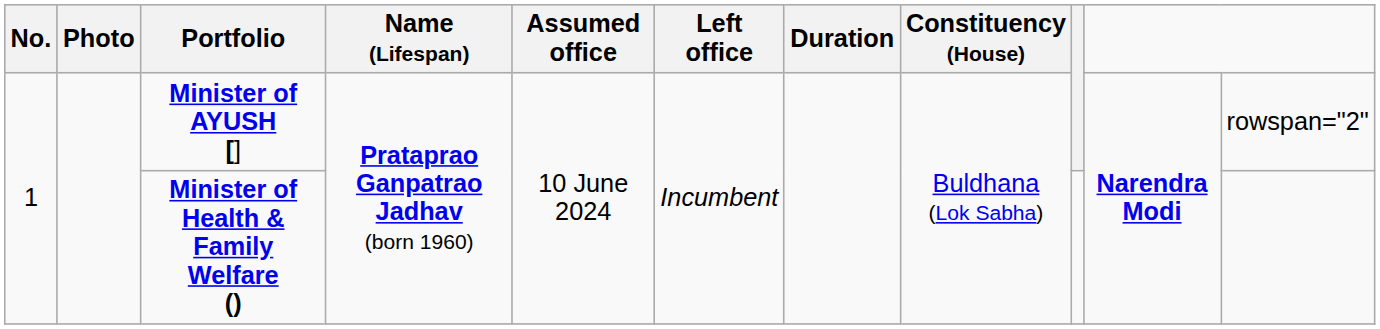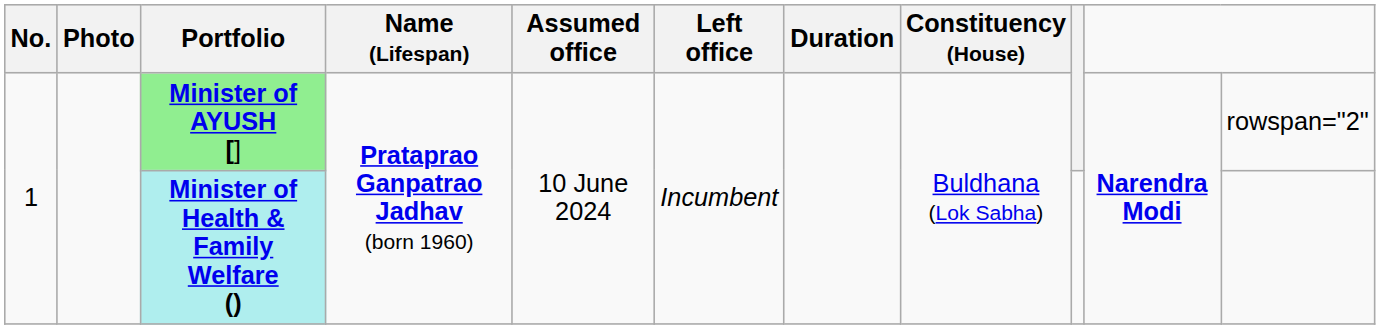(233, 121) no background -> (233, 121) lightgreen background
(233, 246) no background -> (233, 246) paleturquoise background
